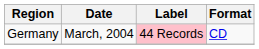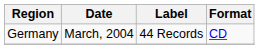(171, 34) pink background -> (171, 34) no background
